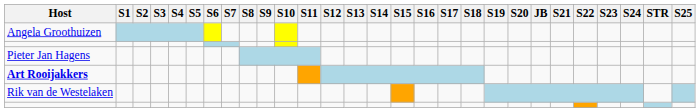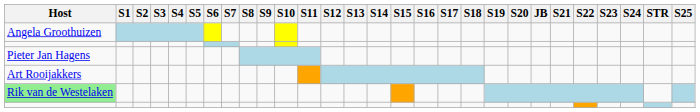(47, 74) bold -> (44, 74) normal
(60, 93) no background -> (60, 93) lightgreen background
